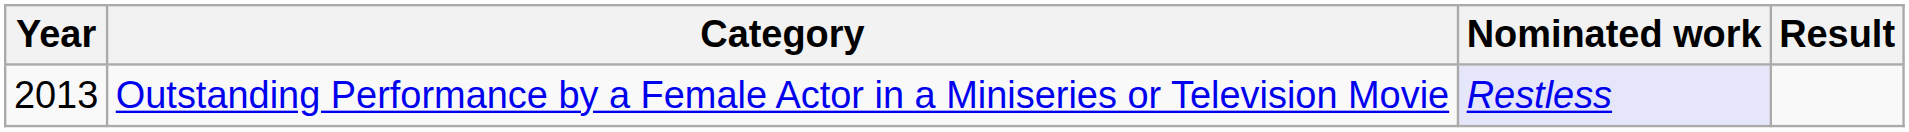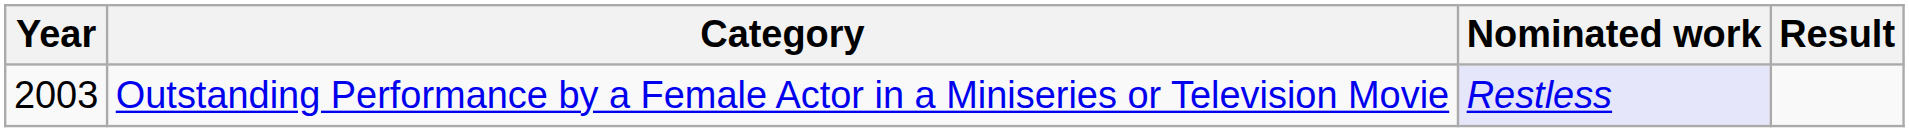(56, 94) 2013 -> (56, 94) 2003
